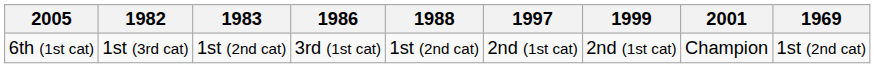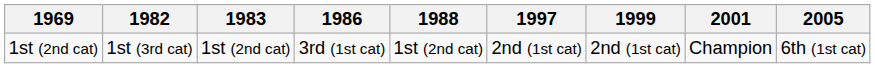columns swapped: (821, 18) <-> (51, 18)
